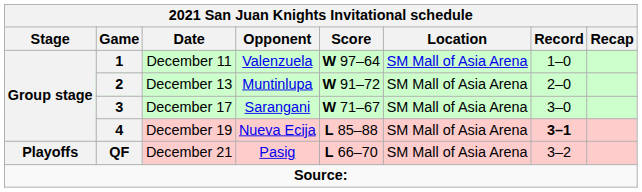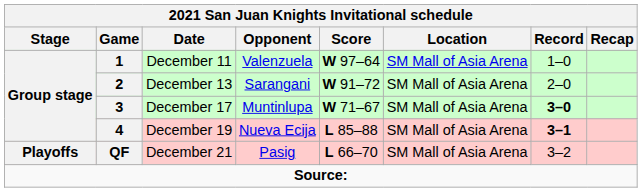(277, 84) Muntinlupa -> (277, 84) Sarangani
(277, 107) Sarangani -> (277, 107) Muntinlupa
(559, 107) normal -> (559, 107) bold
